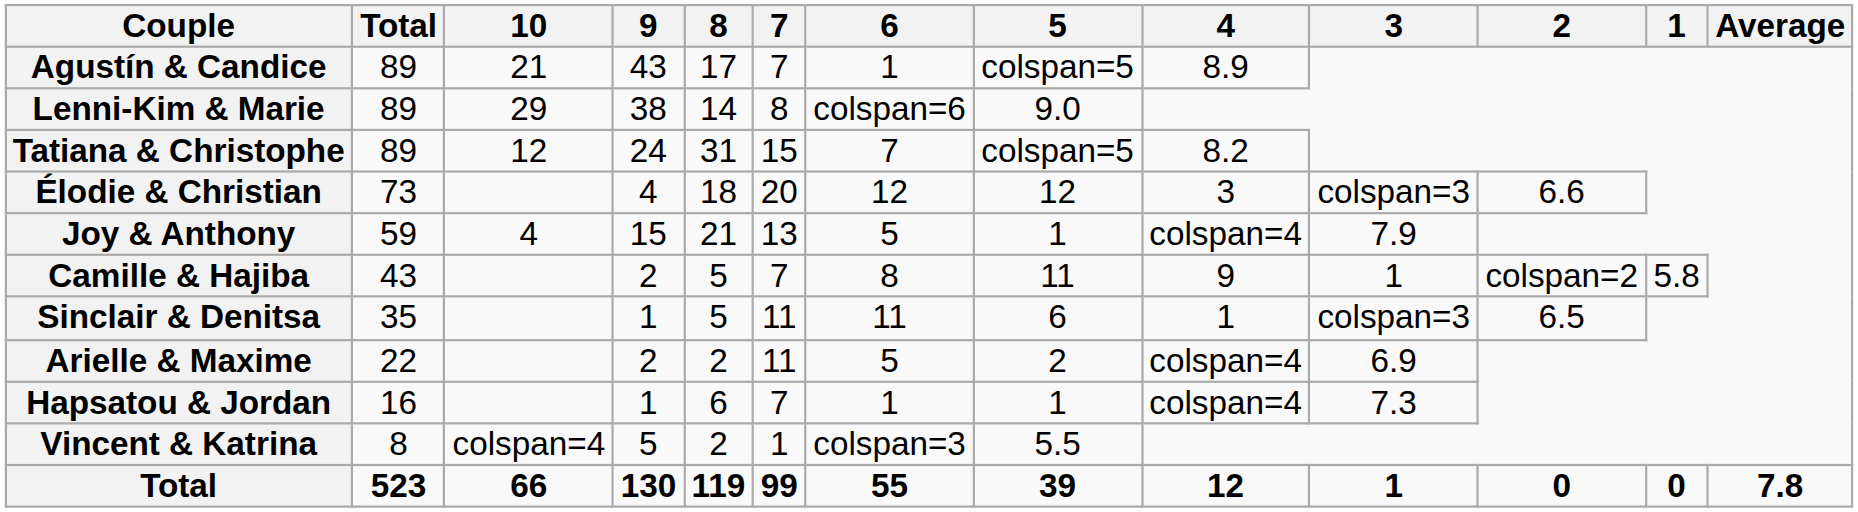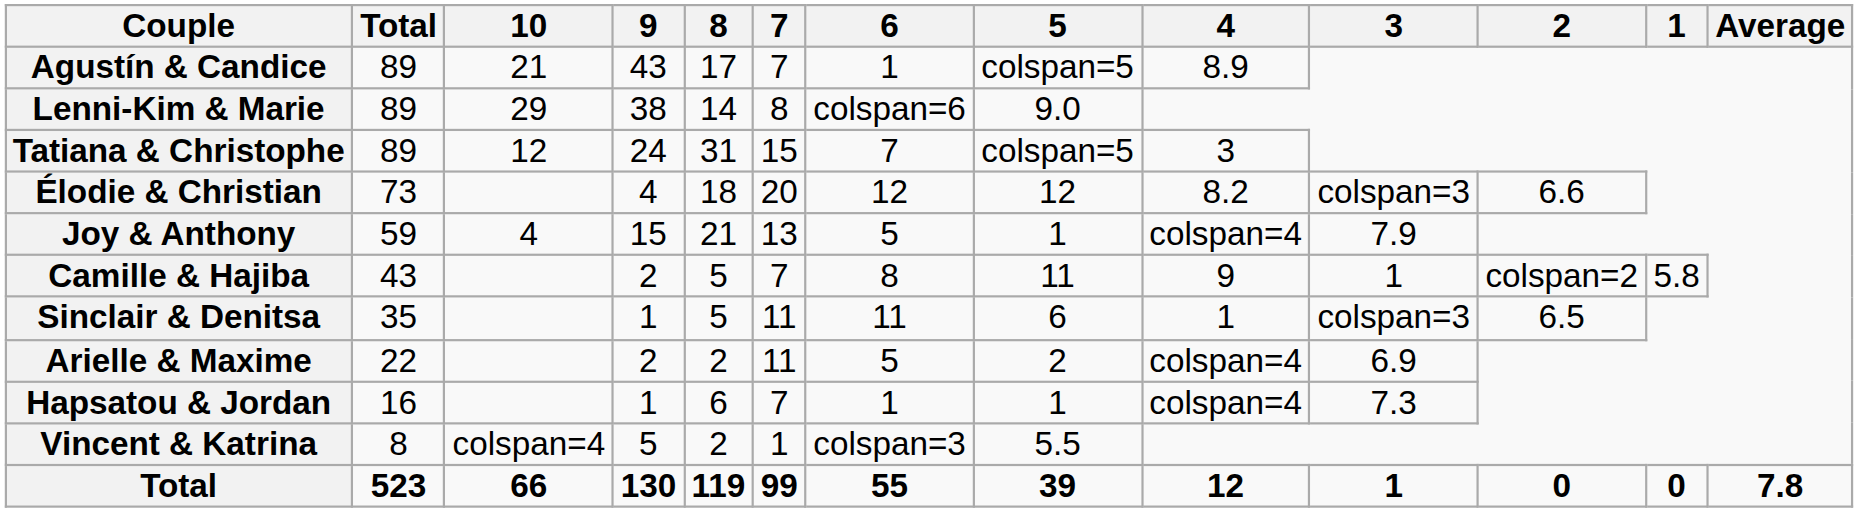(1226, 150) 8.2 -> (1226, 150) 3
(1226, 192) 3 -> (1226, 192) 8.2
